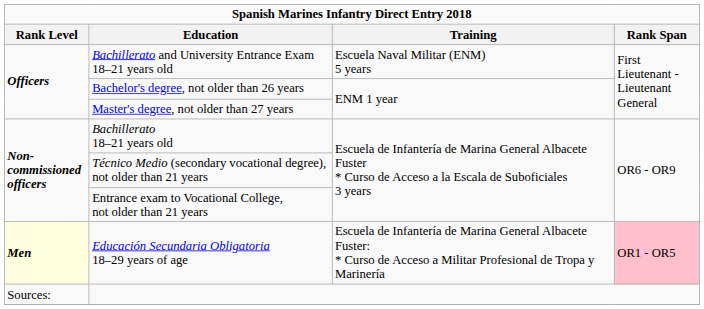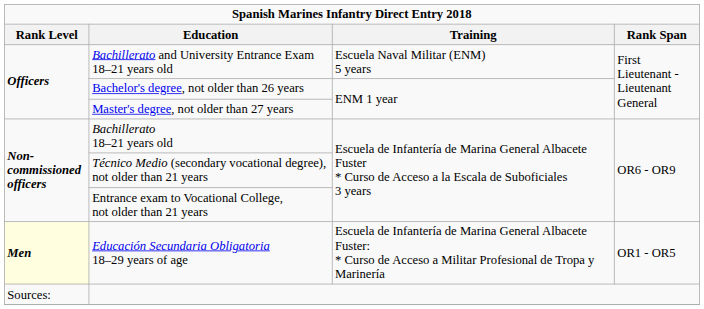(646, 253) pink background -> (646, 253) no background
